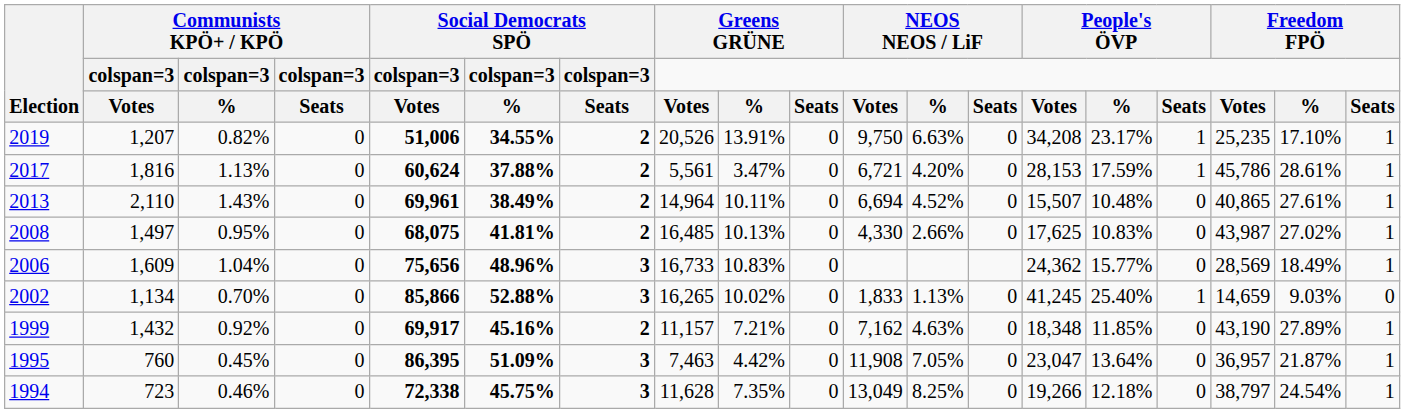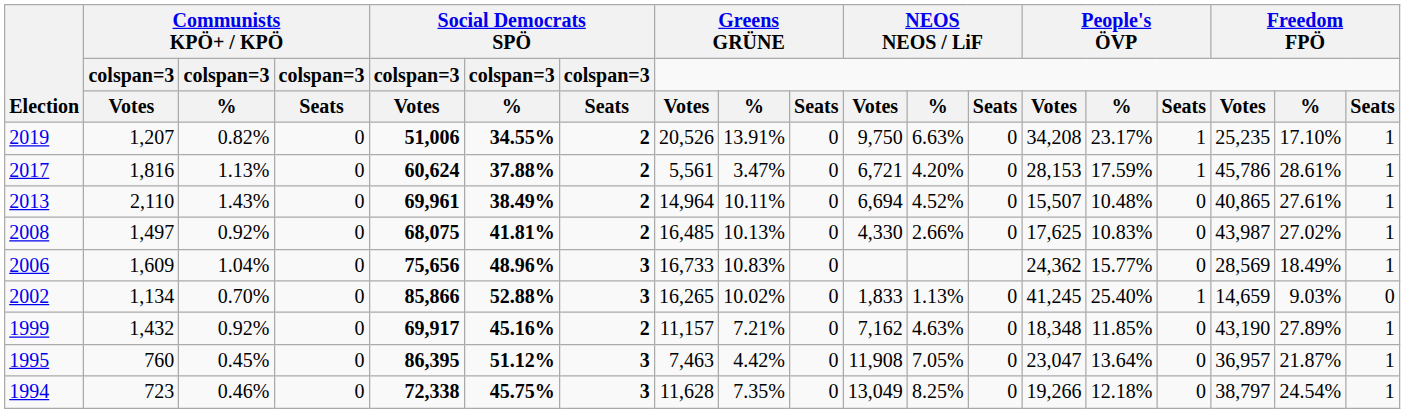(244, 233) 0.95% -> (244, 233) 0.92%
(522, 360) 51.09% -> (522, 360) 51.12%
